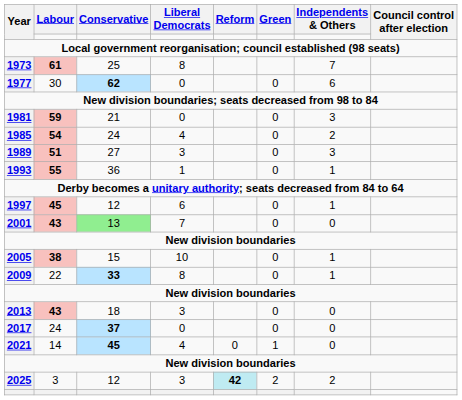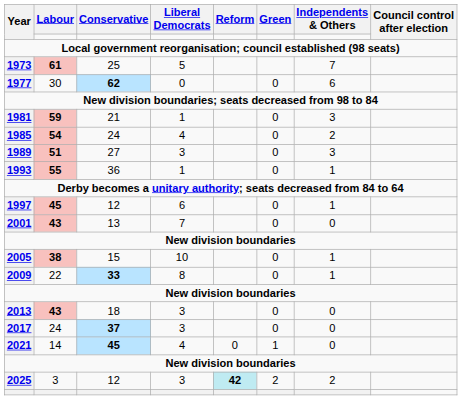(182, 65) 8 -> (182, 65) 5
(182, 118) 0 -> (182, 118) 1
(114, 223) lightgreen background -> (114, 223) no background
(182, 328) 0 -> (182, 328) 3
